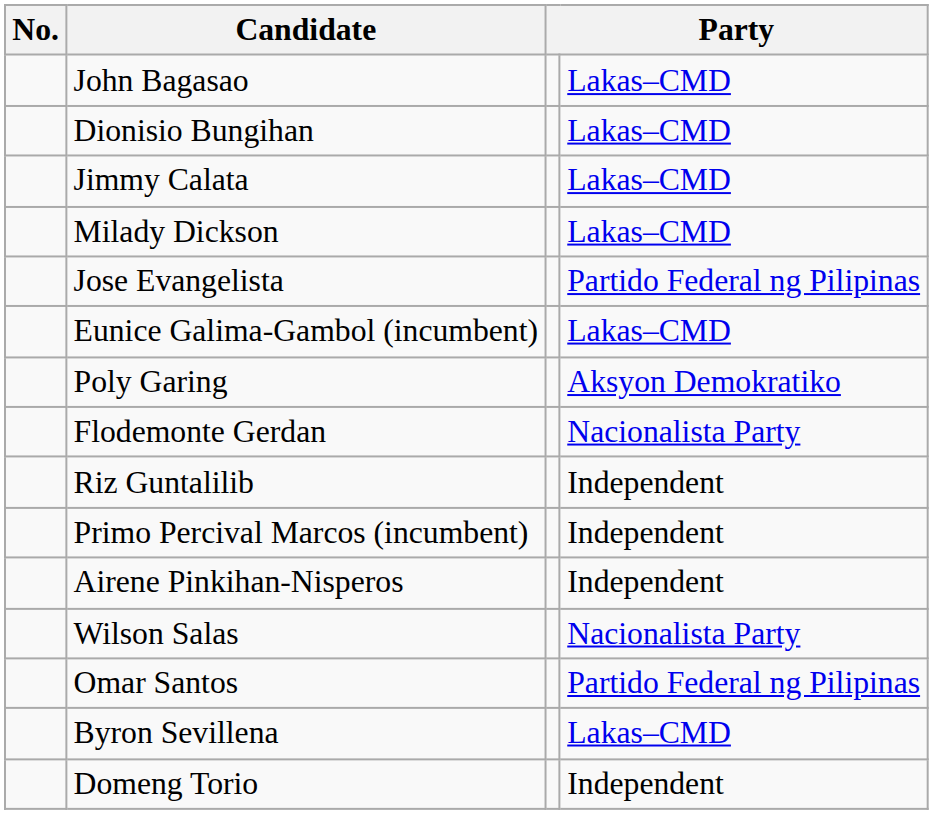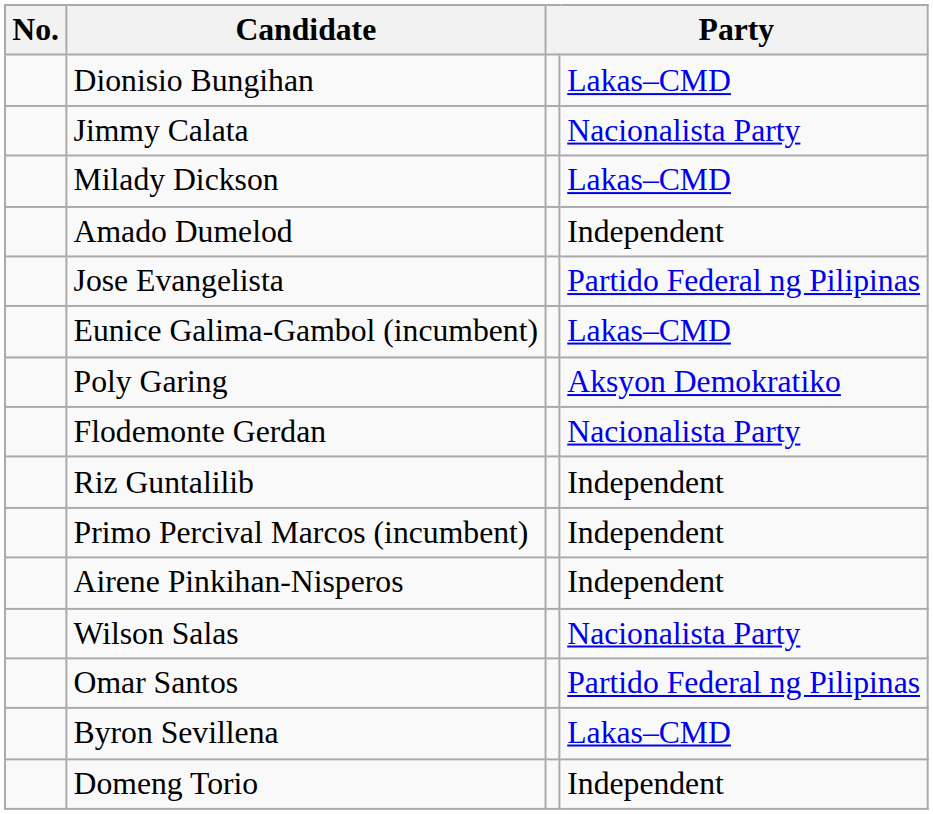- row: (161, 79)
(649, 180) Lakas–CMD -> (684, 130) Nacionalista Party
+ row: (183, 230)
